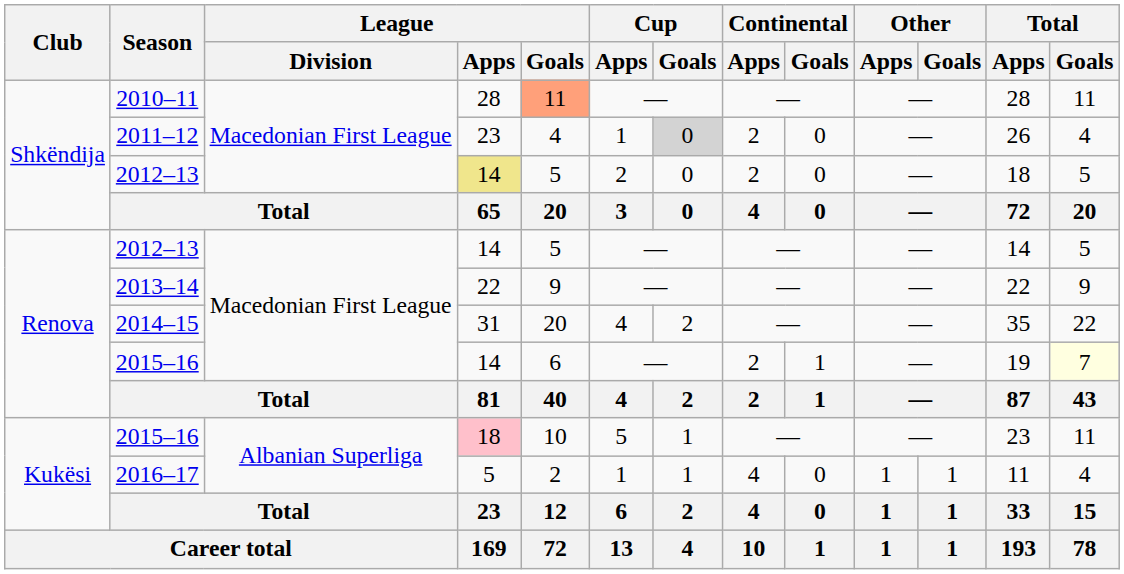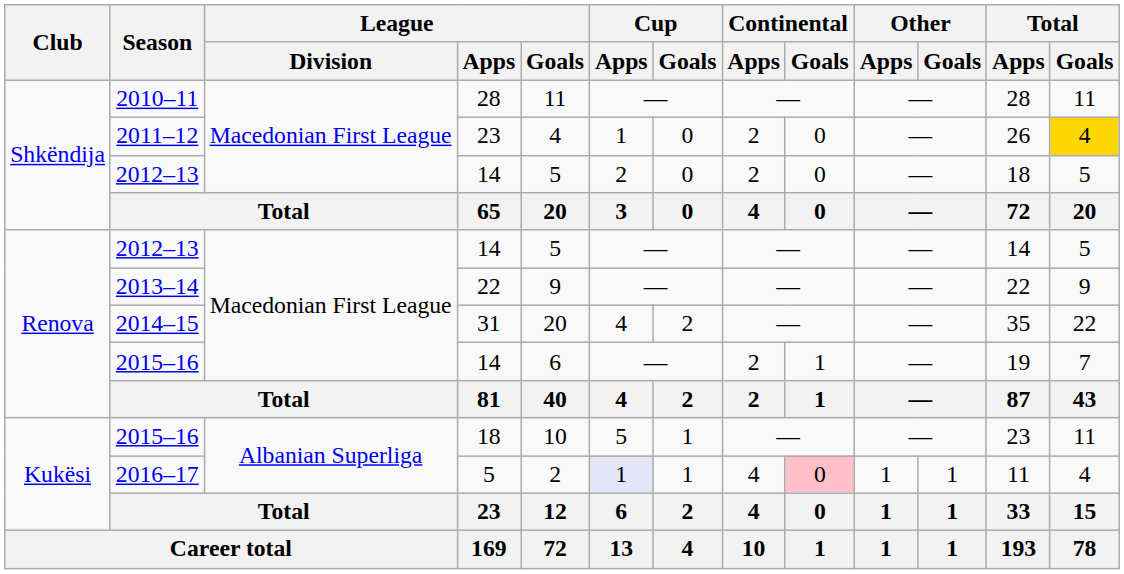(555, 98) lightsalmon background -> (555, 98) no background
(687, 135) lightgrey background -> (687, 135) no background
(1085, 135) no background -> (1085, 135) gold background
(489, 173) khaki background -> (489, 173) no background
(1085, 361) lightyellow background -> (1085, 361) no background
(489, 436) pink background -> (489, 436) no background
(621, 473) no background -> (621, 473) lavender background
(820, 473) no background -> (820, 473) pink background
